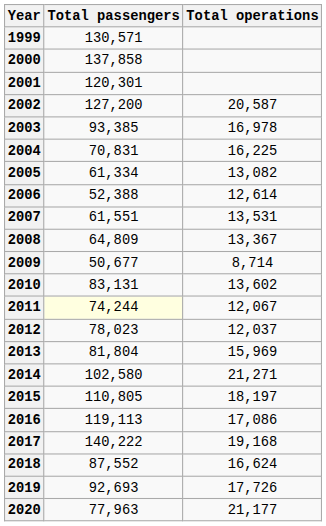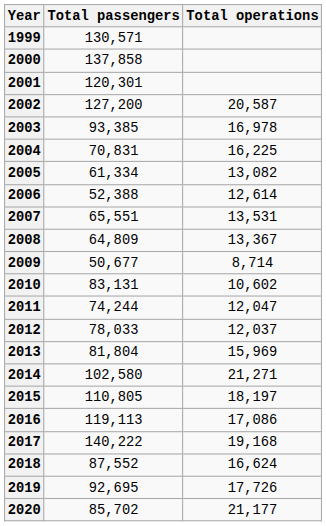(114, 218) 61,551 -> (114, 218) 65,551
(252, 285) 13,602 -> (252, 285) 10,602
(114, 308) lightyellow background -> (114, 308) no background
(252, 308) 12,067 -> (252, 308) 12,047
(114, 330) 78,023 -> (114, 330) 78,033
(114, 487) 92,693 -> (114, 487) 92,695
(114, 510) 77,963 -> (114, 510) 85,702
